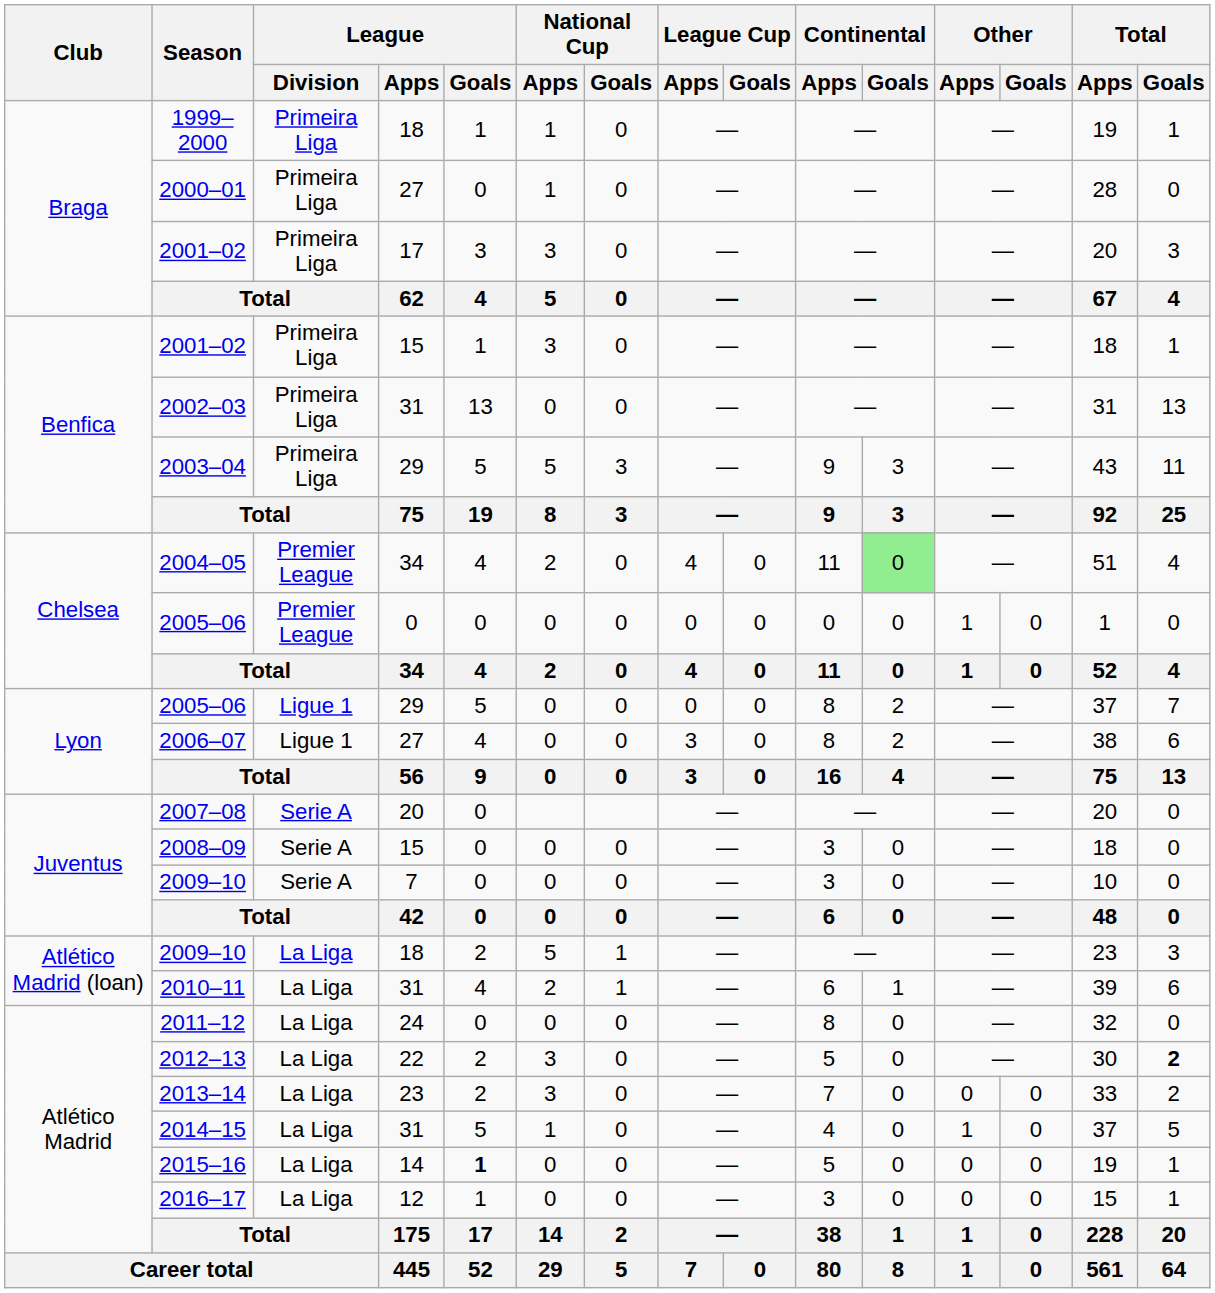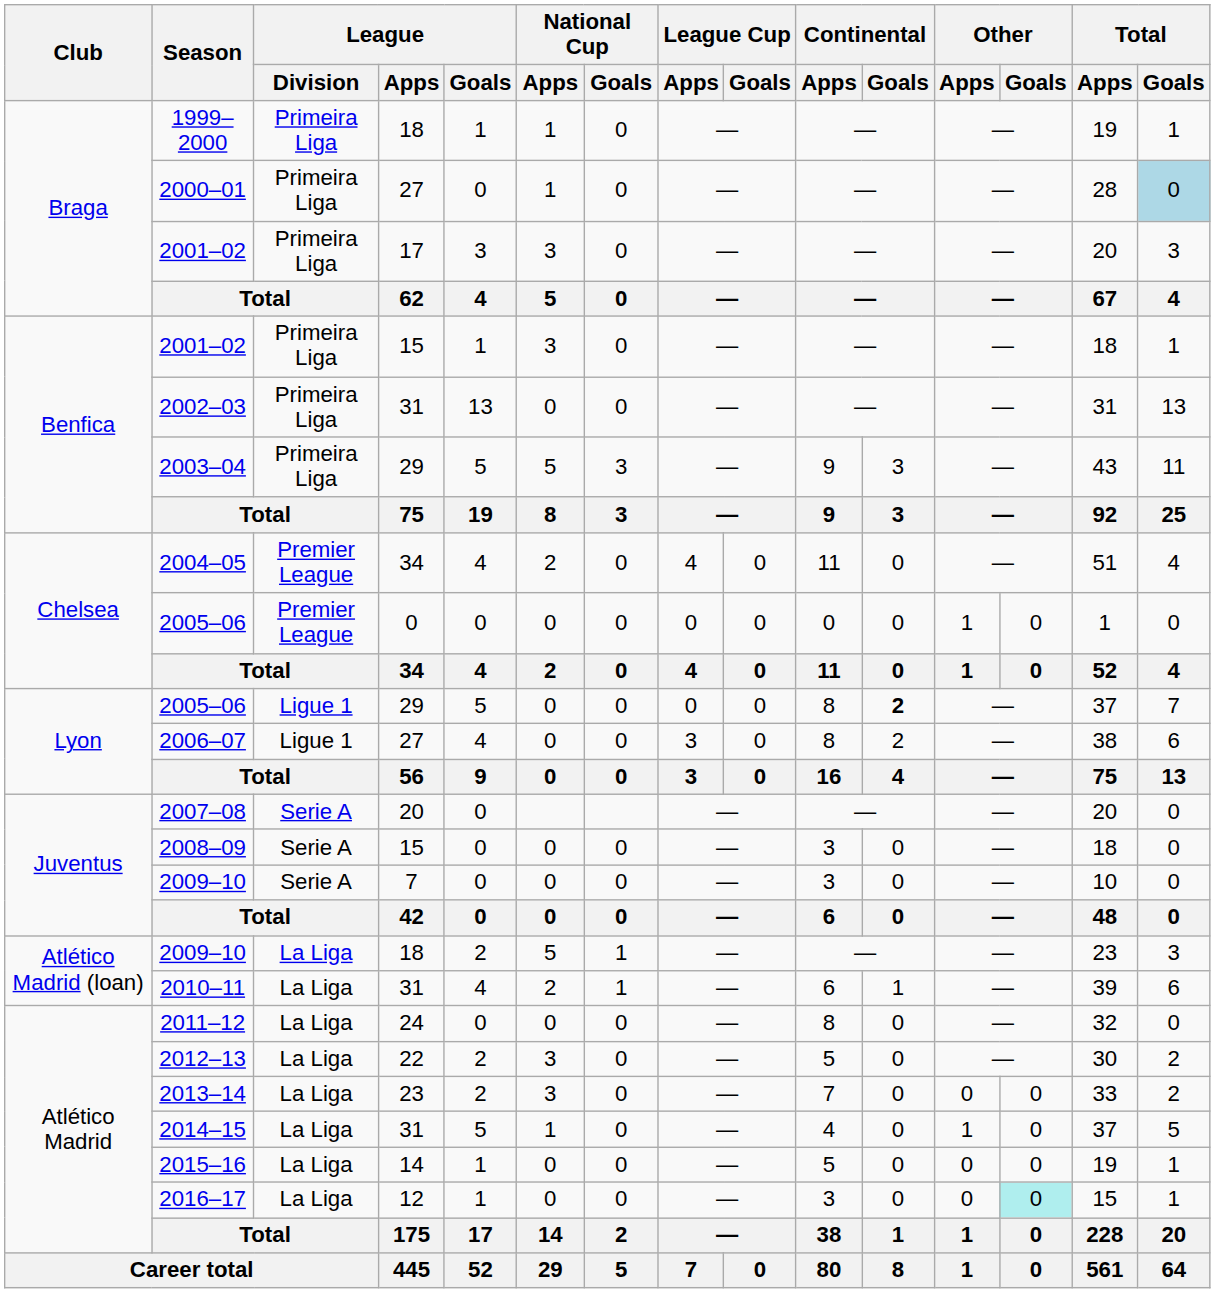(1174, 190) no background -> (1174, 190) lightblue background
(898, 562) lightgreen background -> (898, 562) no background
(898, 705) normal -> (898, 705) bold
(1174, 1058) bold -> (1174, 1058) normal
(480, 1164) bold -> (480, 1164) normal
(1036, 1199) no background -> (1036, 1199) paleturquoise background
